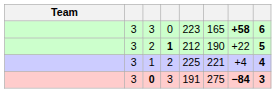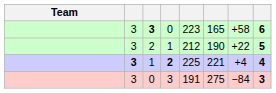(152, 29) normal -> (152, 29) bold
(241, 29) bold -> (241, 29) normal
(170, 46) bold -> (170, 46) normal
(134, 63) normal -> (134, 63) bold
(170, 63) normal -> (170, 63) bold
(152, 79) bold -> (152, 79) normal
(241, 79) bold -> (241, 79) normal
